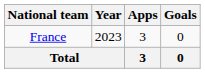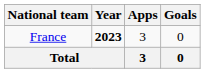(108, 36) normal -> (108, 36) bold
